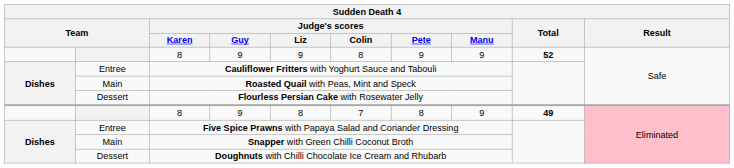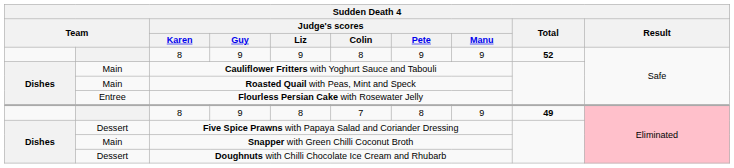(112, 69) Entree -> (112, 69) Main
(112, 98) Dessert -> (112, 98) Entree
(112, 128) Entree -> (112, 128) Dessert
